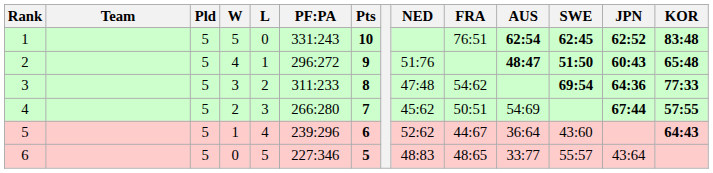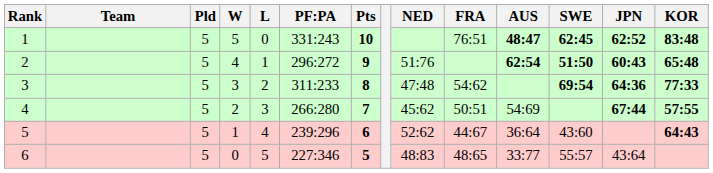(523, 39) 62:54 -> (523, 39) 48:47
(523, 62) 48:47 -> (523, 62) 62:54
